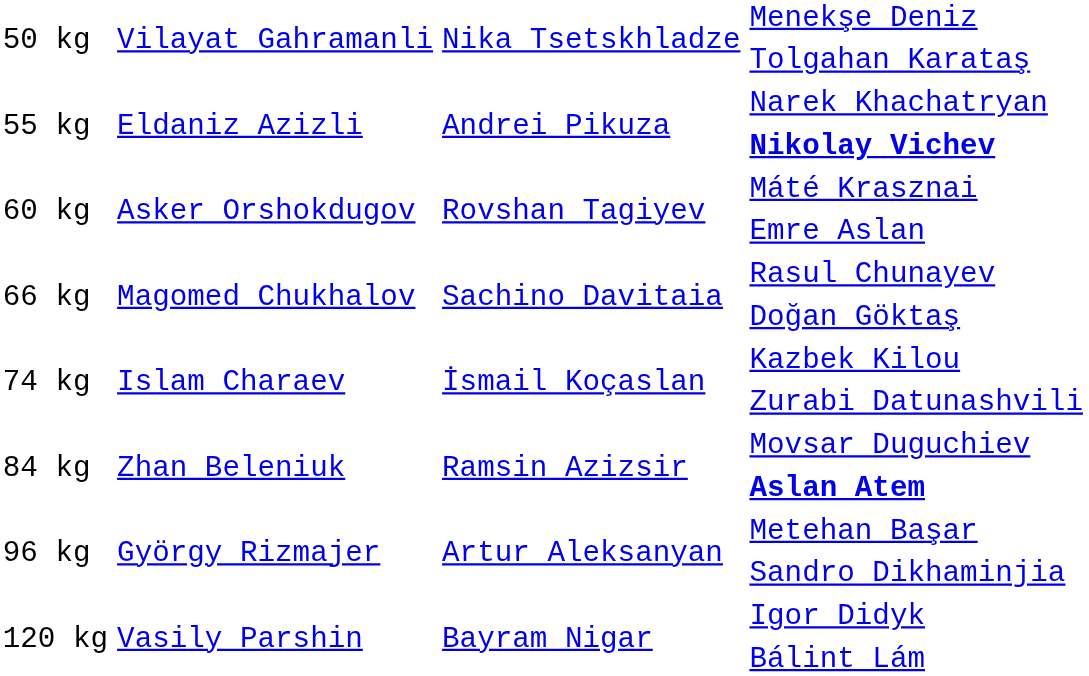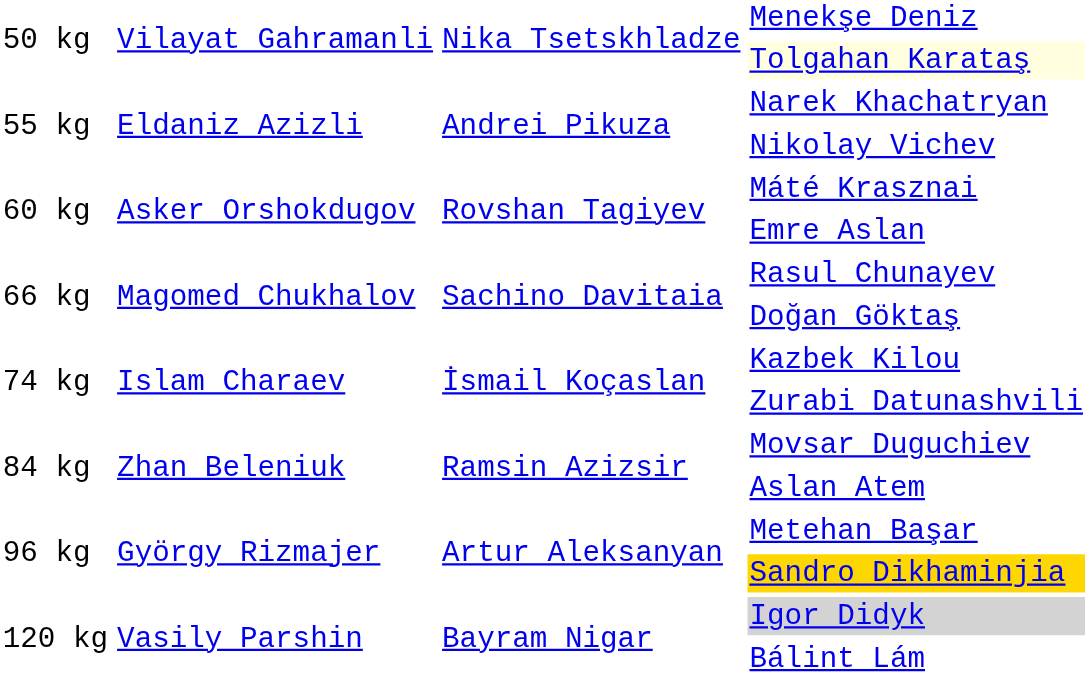(890, 60) no background -> (890, 60) lightyellow background
(872, 146) bold -> (872, 146) normal
(837, 488) bold -> (837, 488) normal
(907, 573) no background -> (907, 573) gold background
(837, 616) no background -> (837, 616) lightgrey background
